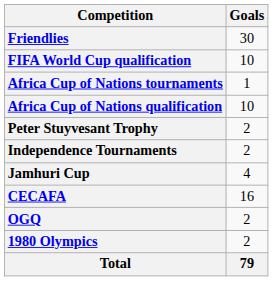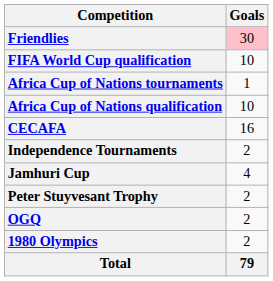(247, 38) no background -> (247, 38) pink background
rows swapped: (37, 196) <-> (83, 128)
